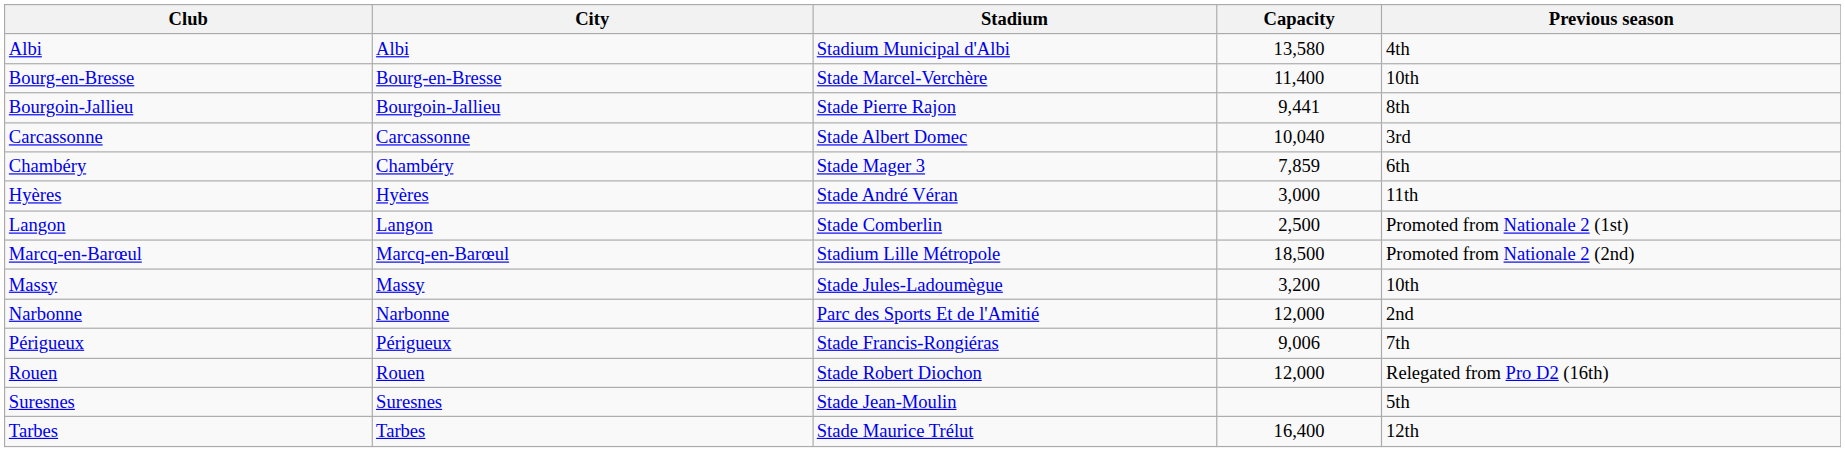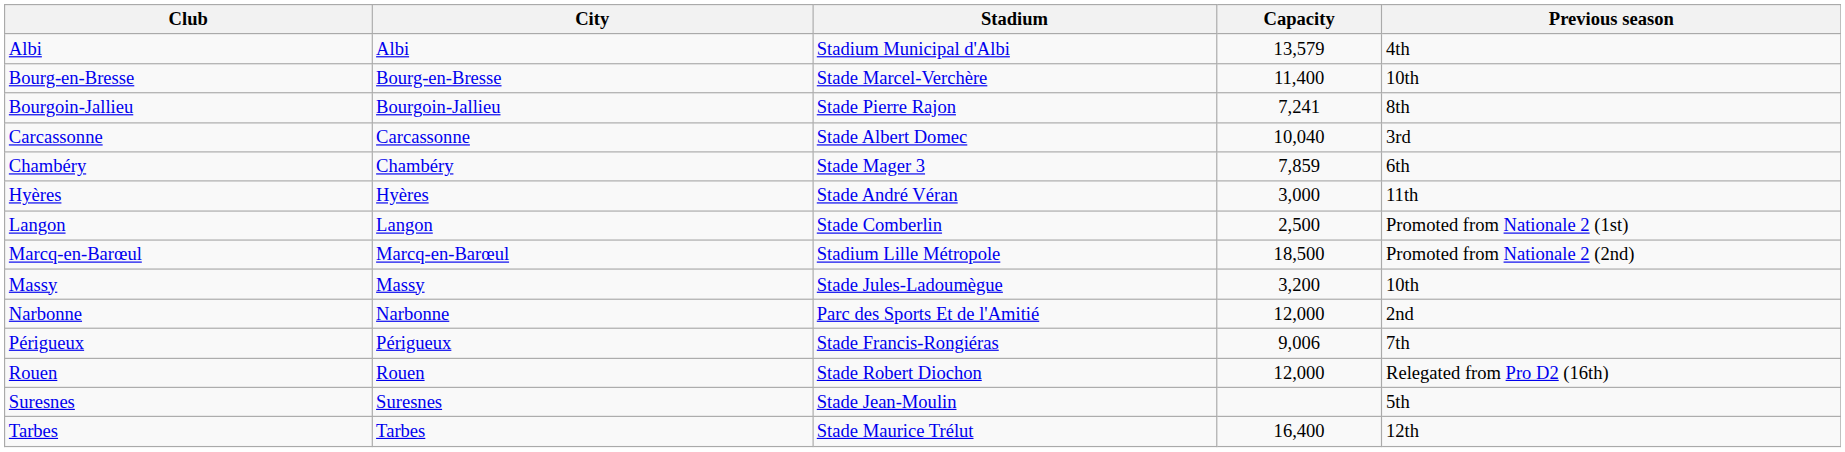(1299, 48) 13,580 -> (1299, 48) 13,579
(1299, 107) 9,441 -> (1299, 107) 7,241
